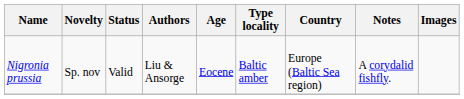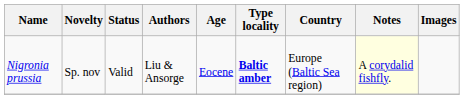(253, 71) normal -> (255, 71) bold
(386, 71) no background -> (386, 71) lightyellow background
